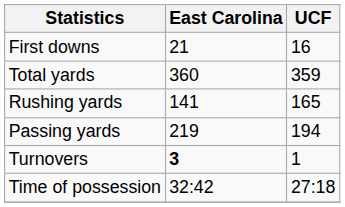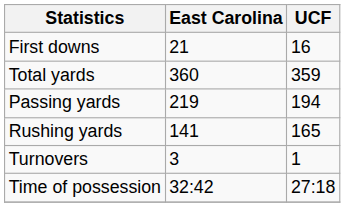rows swapped: (65, 103) <-> (64, 131)
(174, 159) bold -> (174, 159) normal
